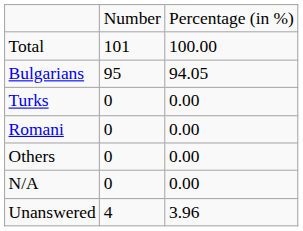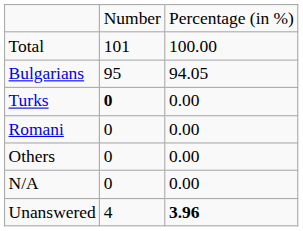(108, 101) normal -> (108, 101) bold
(184, 211) normal -> (184, 211) bold
